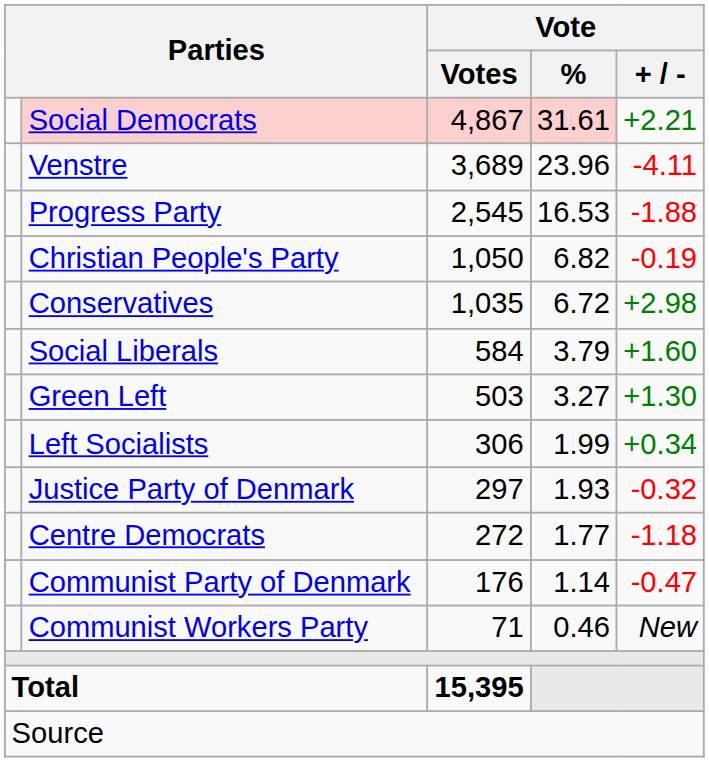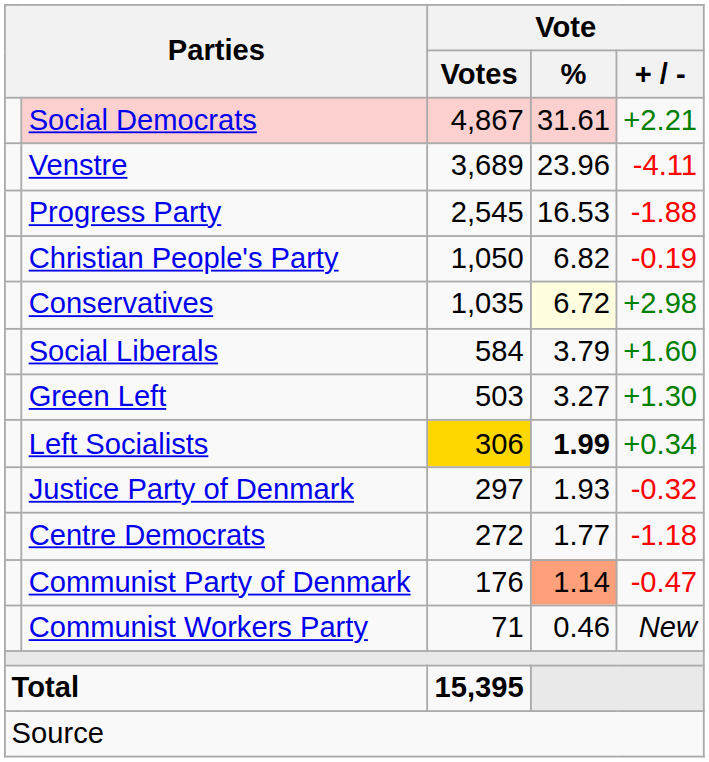(582, 304) no background -> (582, 304) lightyellow background
(499, 443) no background -> (499, 443) gold background
(582, 443) normal -> (582, 443) bold
(582, 581) no background -> (582, 581) lightsalmon background
